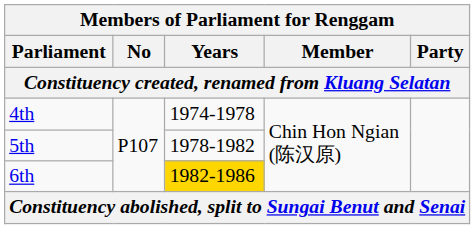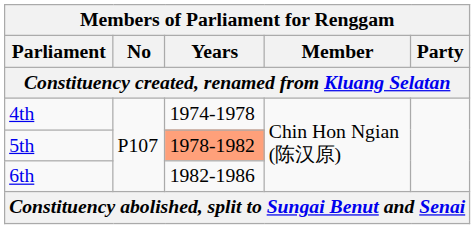(212, 144) no background -> (212, 144) lightsalmon background
(212, 176) gold background -> (212, 176) no background
